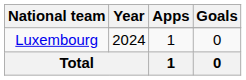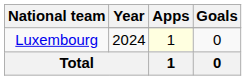(171, 39) no background -> (171, 39) lightyellow background
